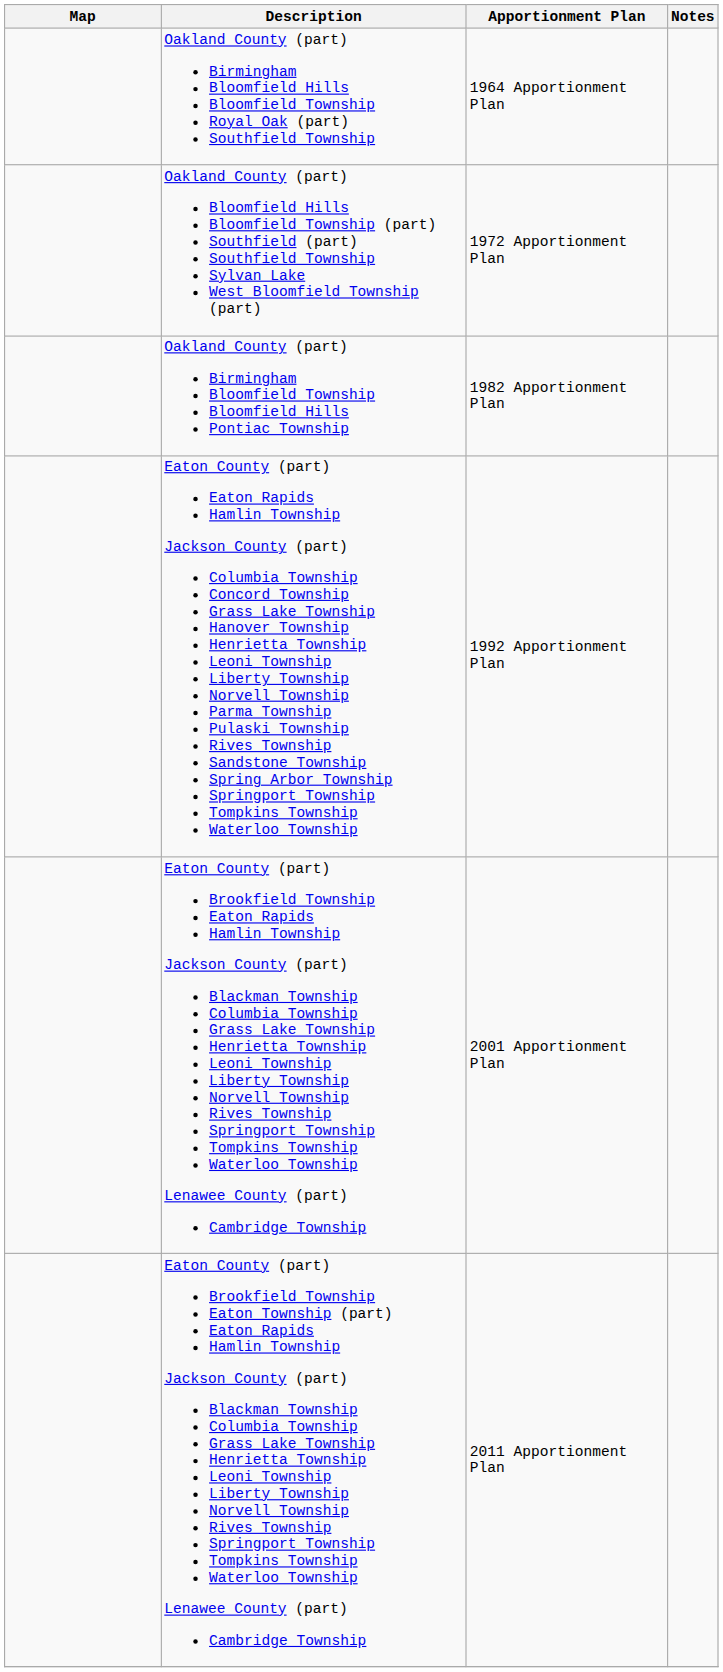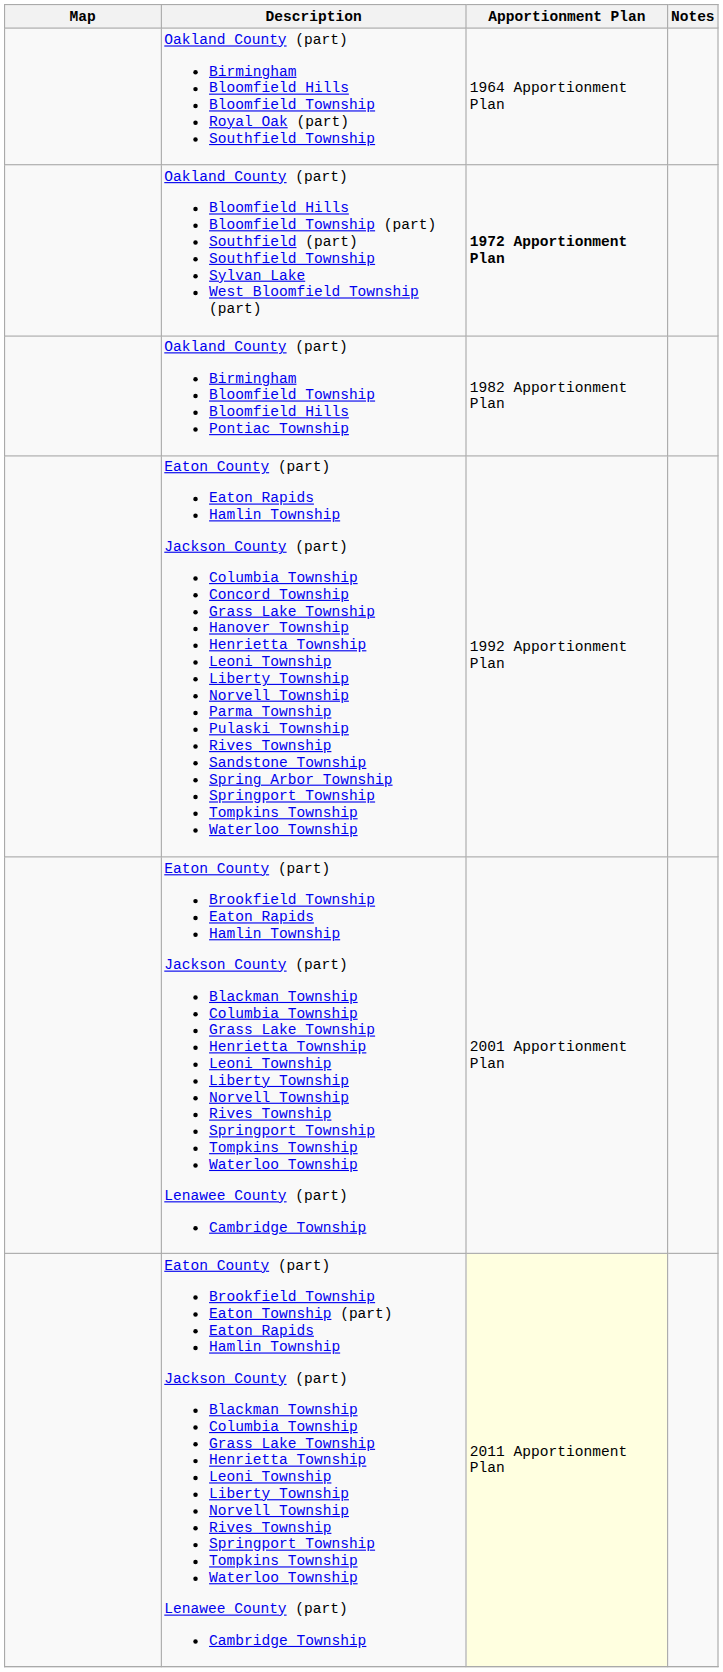(549, 250) normal -> (549, 250) bold
(549, 1460) no background -> (549, 1460) lightyellow background
